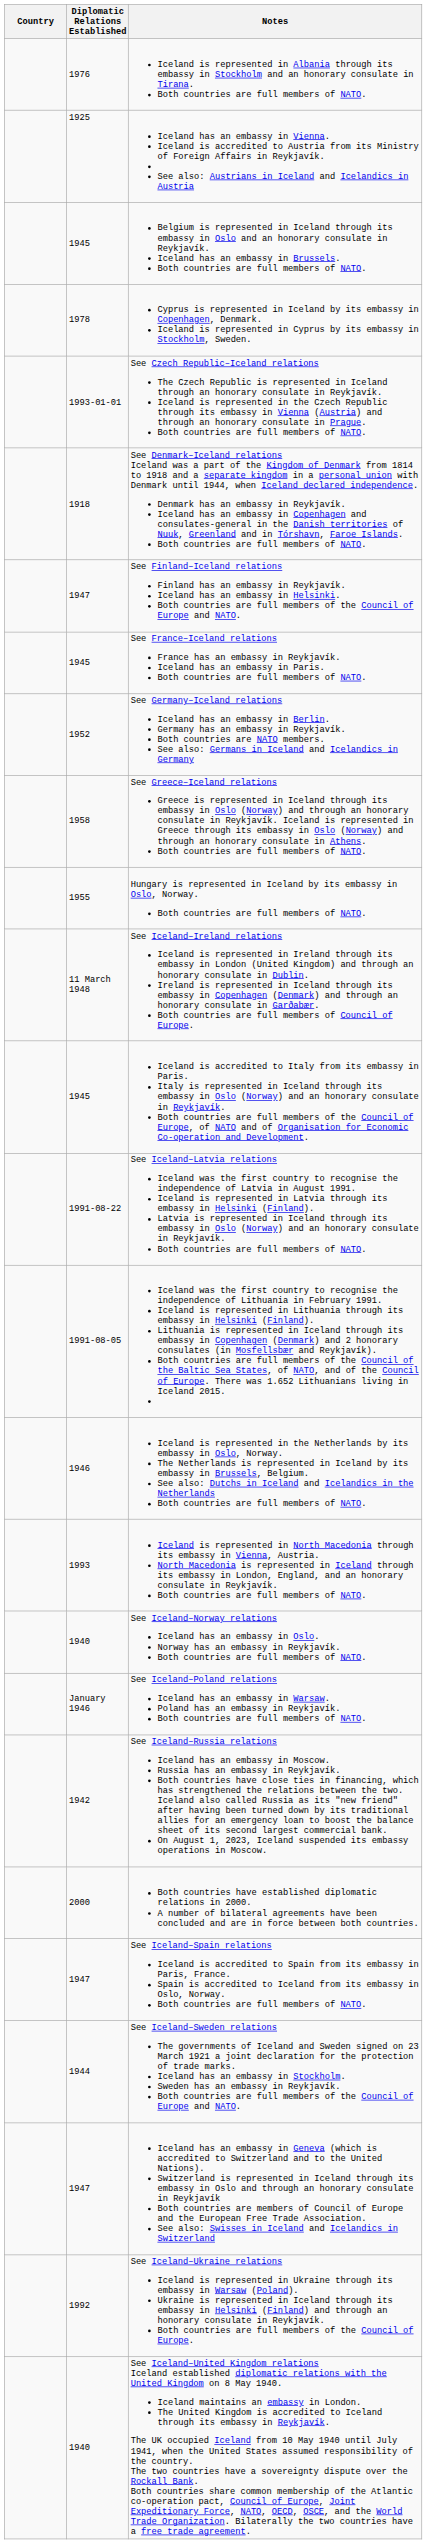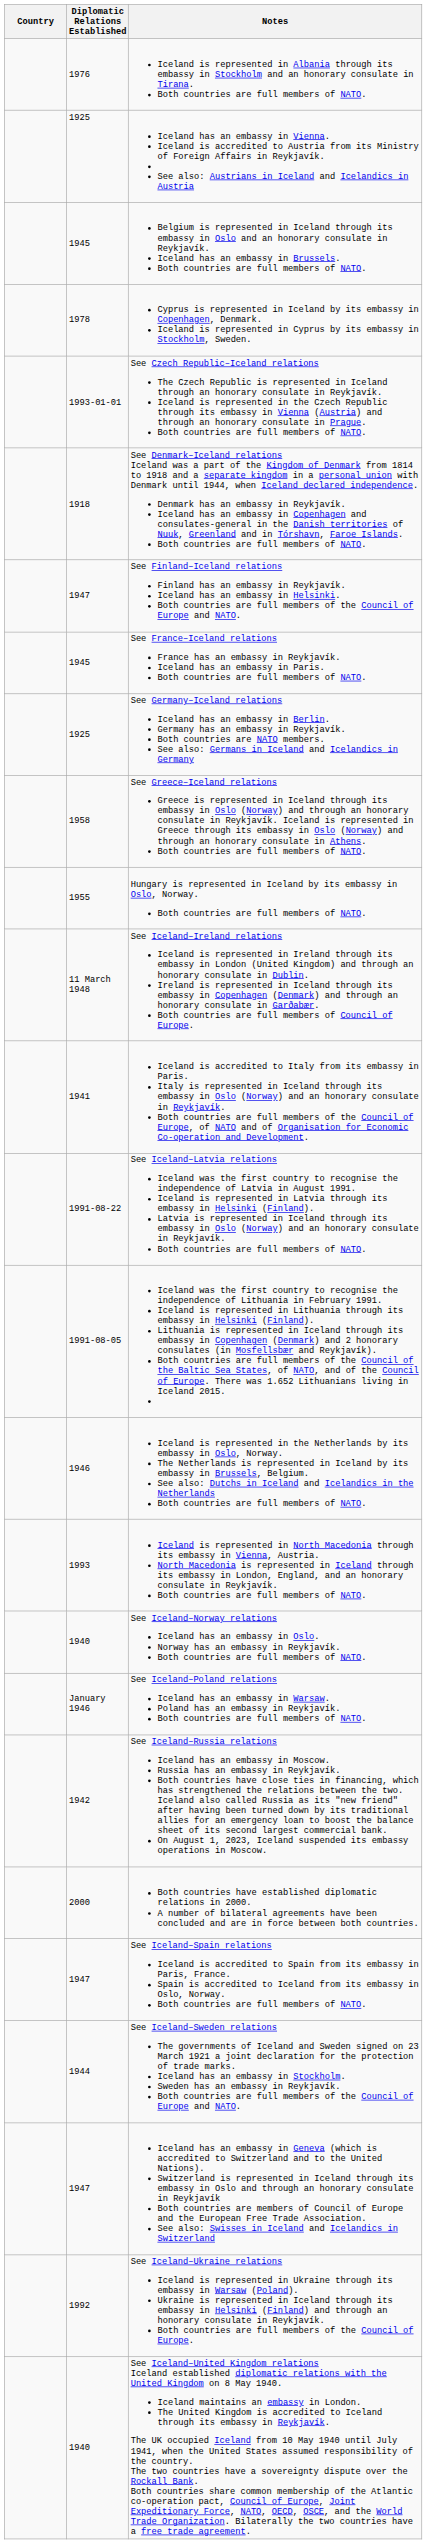(79, 734) 1952 -> (79, 734) 1925
(79, 1097) 1945 -> (79, 1097) 1941
